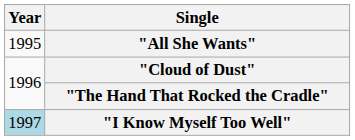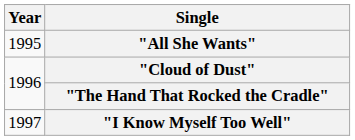(25, 122) lightblue background -> (25, 122) no background
